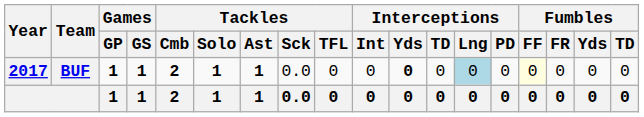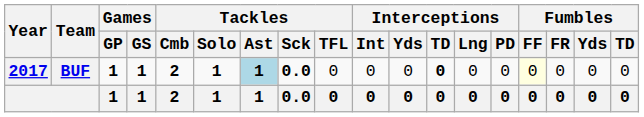(259, 71) no background -> (259, 71) lightblue background
(296, 71) normal -> (296, 71) bold
(408, 71) bold -> (408, 71) normal
(440, 71) normal -> (440, 71) bold
(473, 71) lightblue background -> (473, 71) no background
